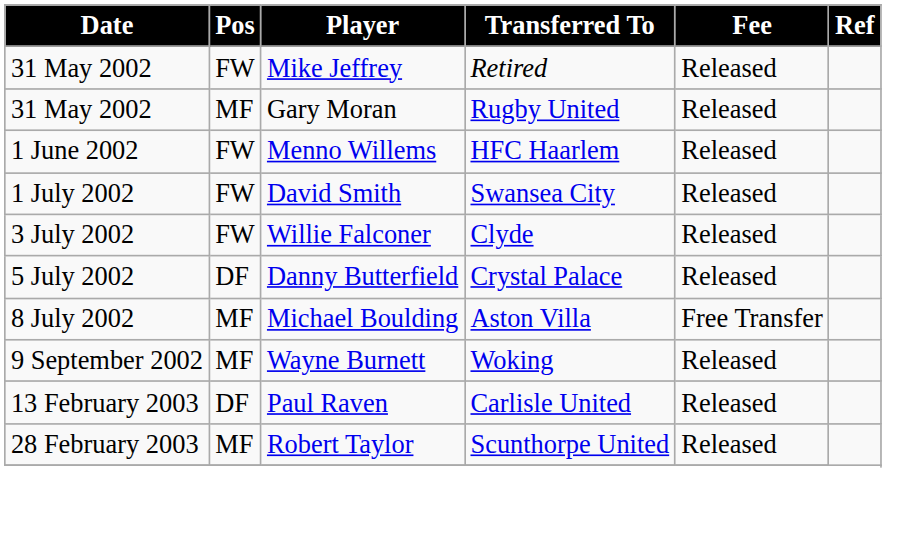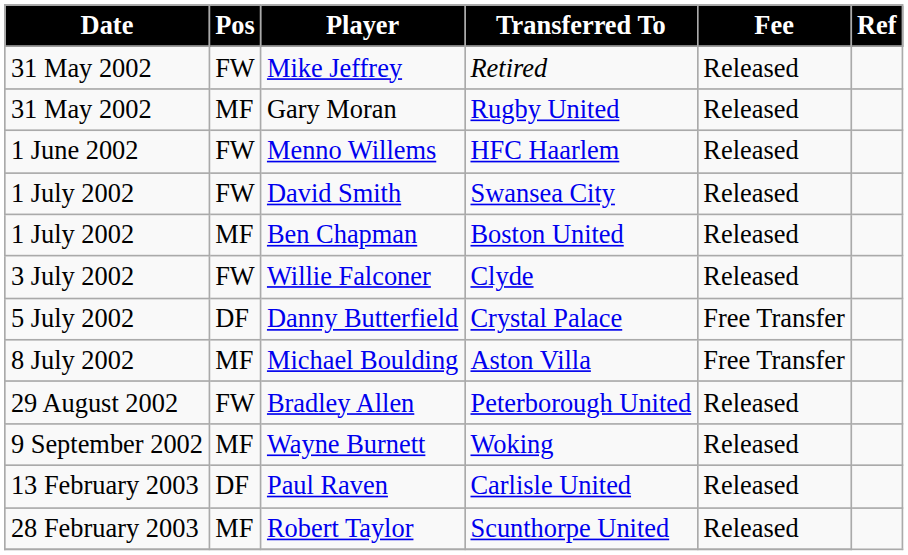+ row: (342, 234)
(729, 276) Released -> (774, 318) Free Transfer
+ row: (341, 402)
